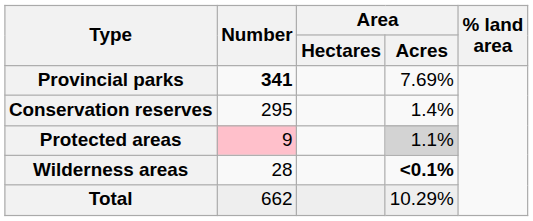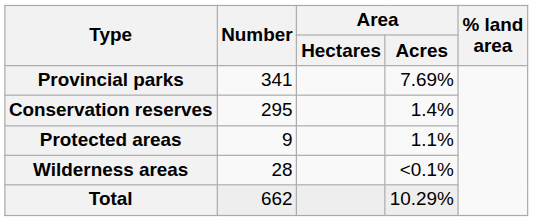(277, 80) bold -> (277, 80) normal
(287, 140) pink background -> (287, 140) no background
(432, 140) lightgrey background -> (432, 140) no background
(427, 170) bold -> (427, 170) normal
